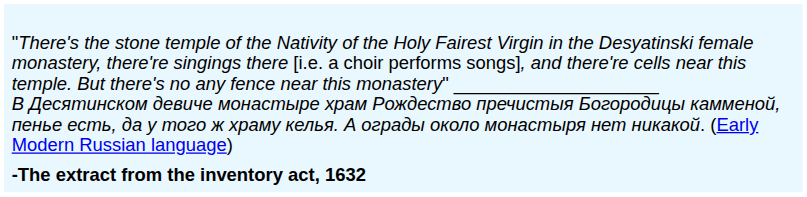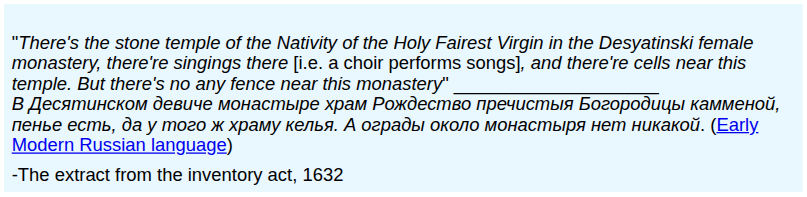(189, 174) bold -> (178, 174) normal
